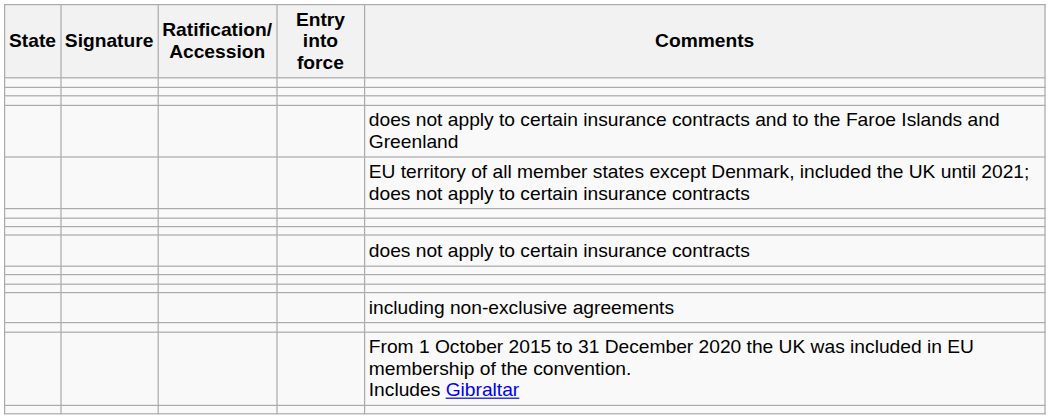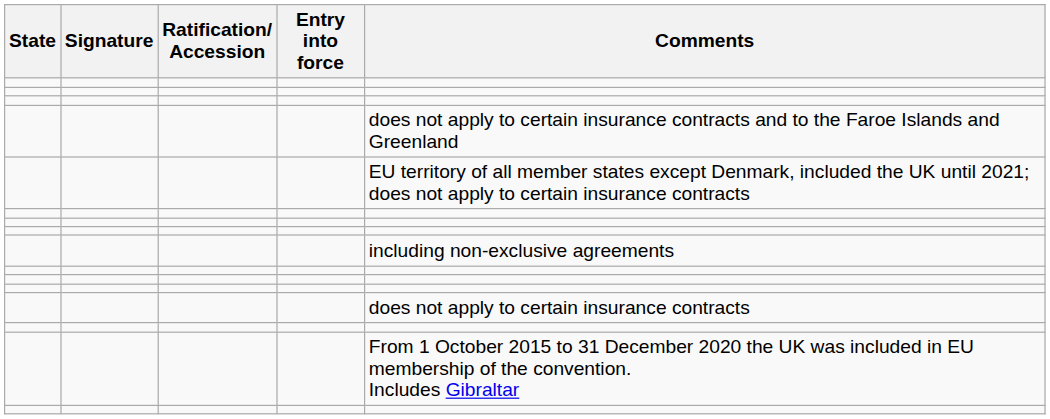(559, 250) does not apply to certain insurance contracts -> (521, 250) including non-exclusive agreements
(521, 307) including non-exclusive agreements -> (559, 307) does not apply to certain insurance contracts
